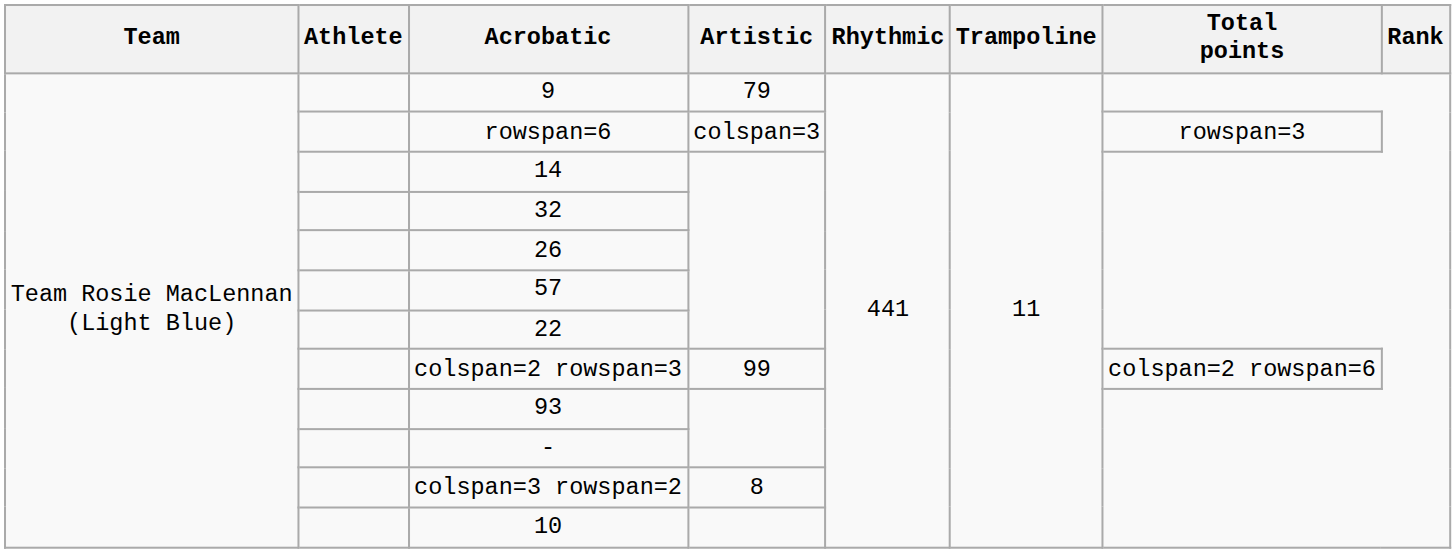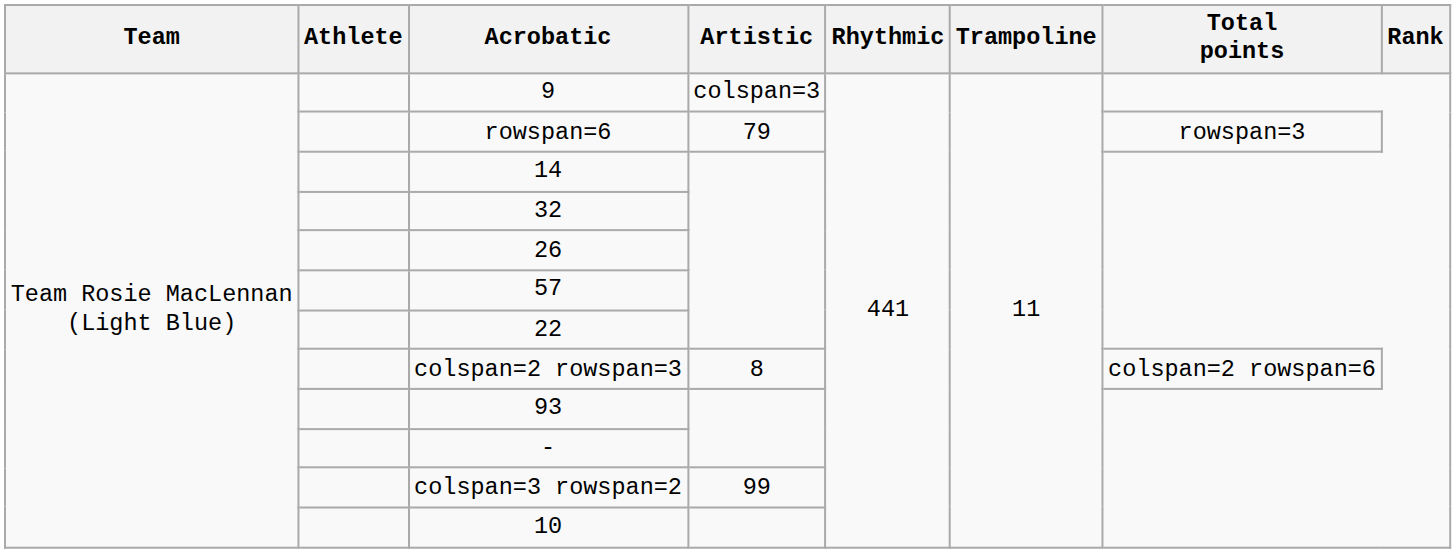(757, 92) 79 -> (757, 92) colspan=3
(757, 132) colspan=3 -> (757, 132) 79
(757, 369) 99 -> (757, 369) 8
(757, 487) 8 -> (757, 487) 99
